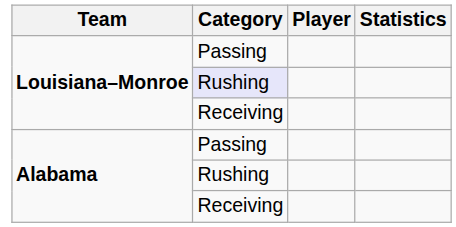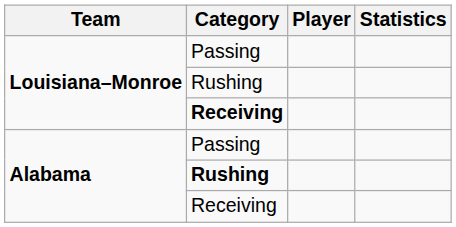(233, 82) lavender background -> (227, 82) no background
(240, 113) normal -> (237, 113) bold
(233, 175) normal -> (230, 175) bold
